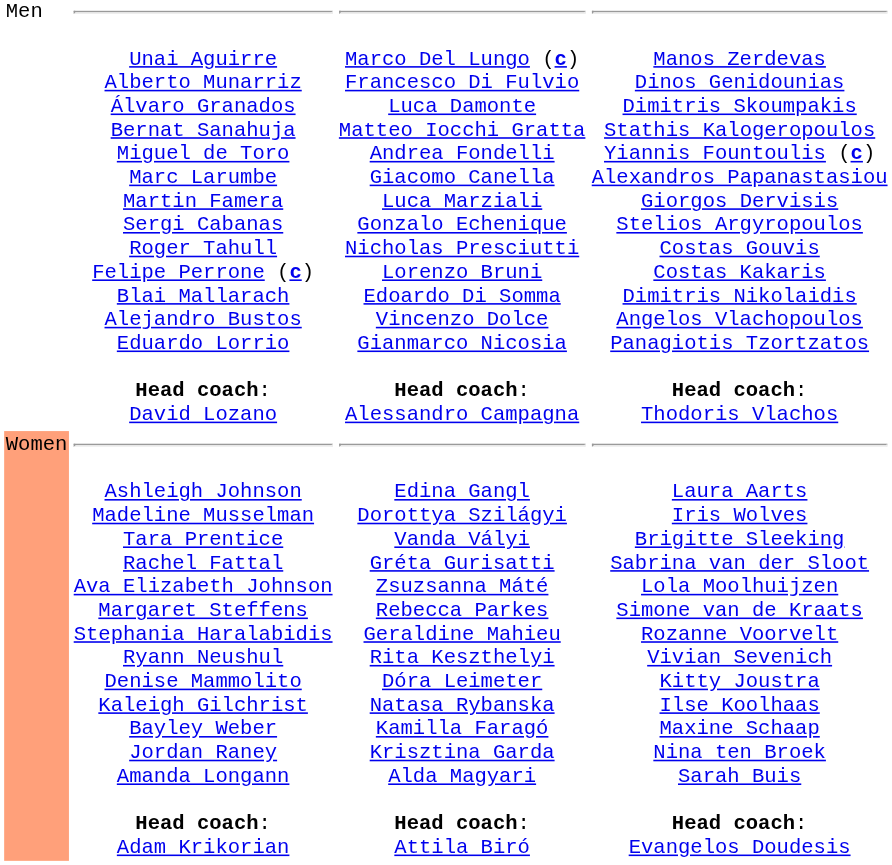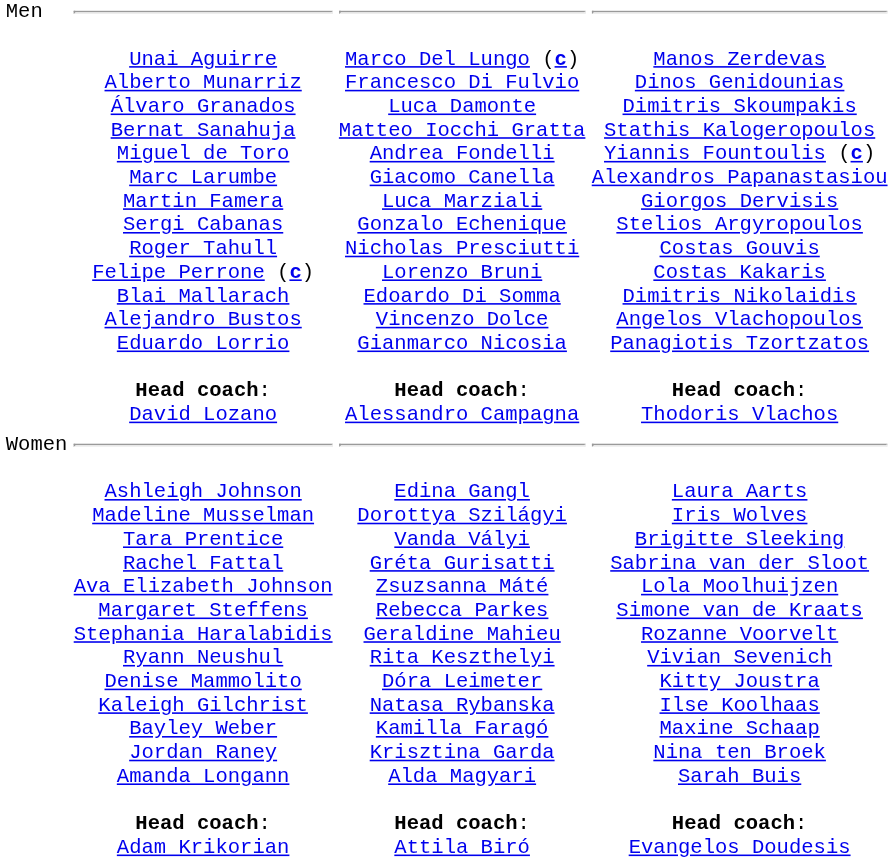(37, 445) lightsalmon background -> (37, 445) no background
